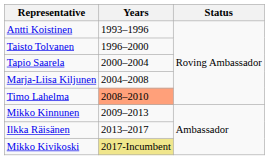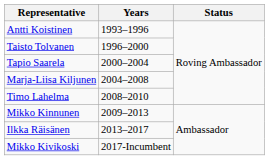(125, 96) lightsalmon background -> (125, 96) no background
(136, 146) khaki background -> (136, 146) no background
